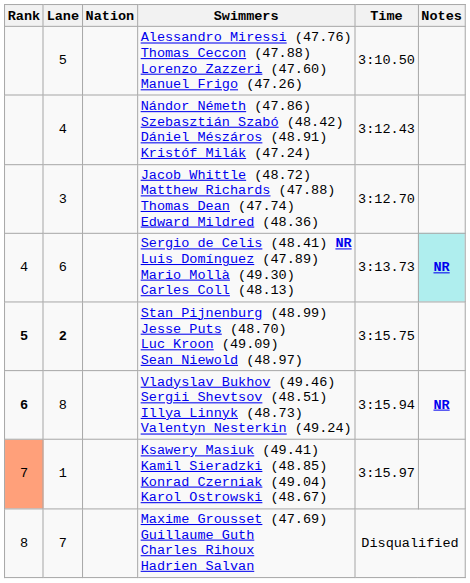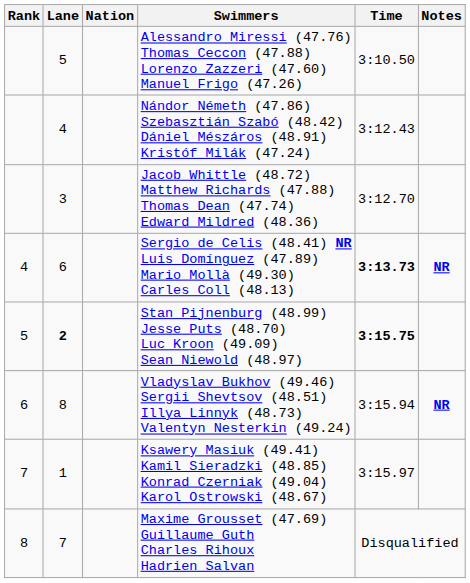(386, 267) normal -> (386, 267) bold
(442, 267) paleturquoise background -> (442, 267) no background
(24, 336) bold -> (24, 336) normal
(386, 336) normal -> (386, 336) bold
(24, 405) bold -> (24, 405) normal
(24, 474) lightsalmon background -> (24, 474) no background
